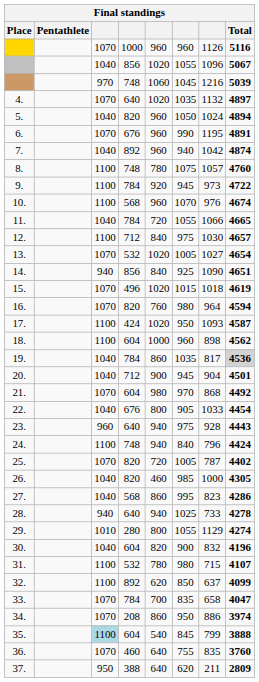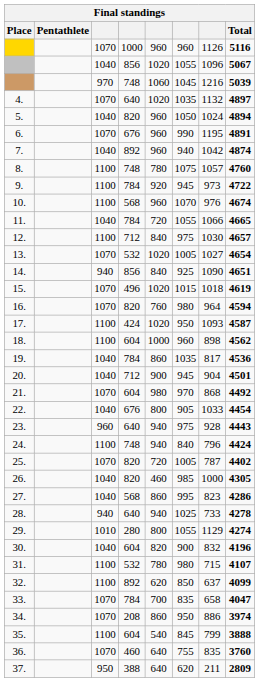(240, 358) lightgrey background -> (240, 358) no background
(105, 634) lightblue background -> (105, 634) no background
